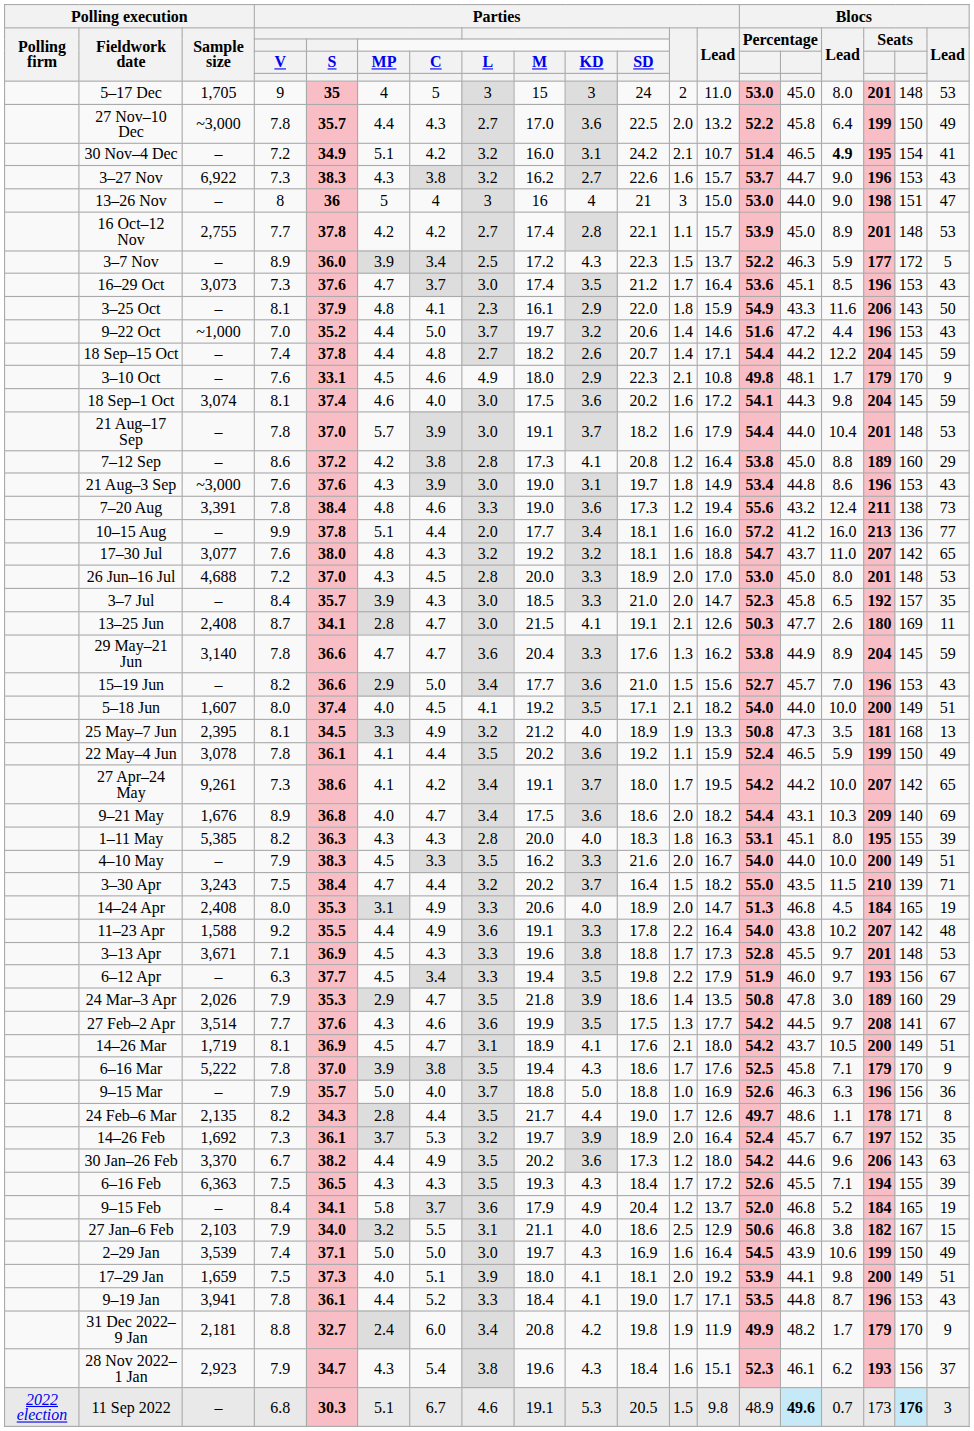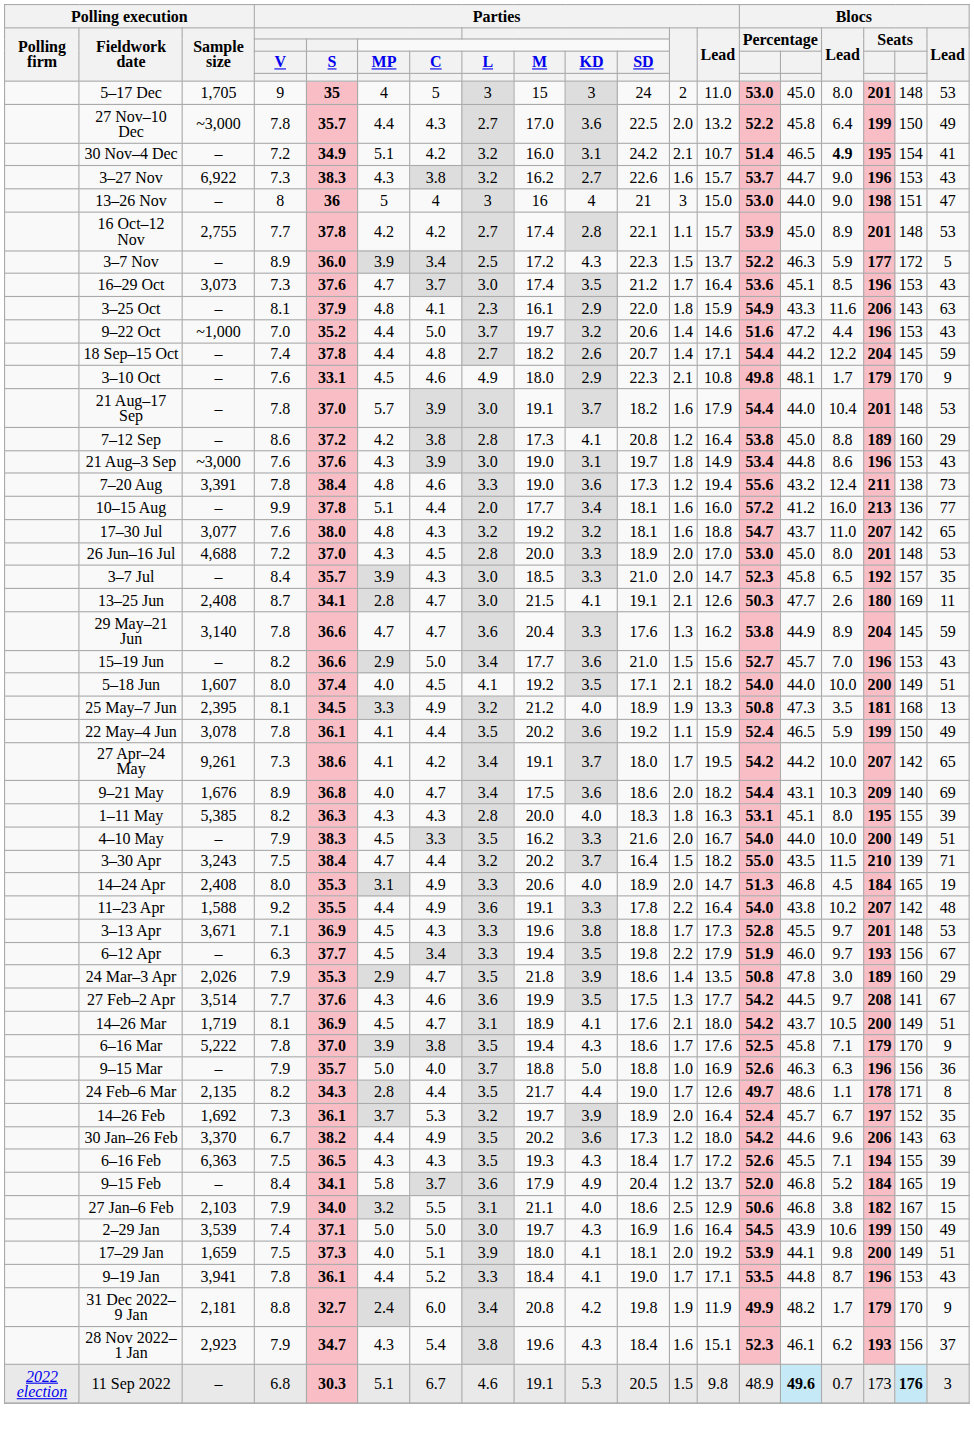(948, 308) 50 -> (948, 308) 63
- row: (131, 401)
